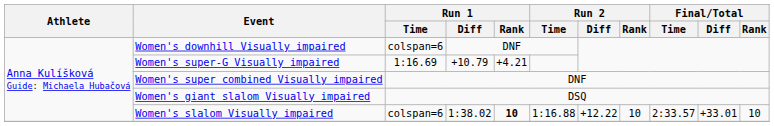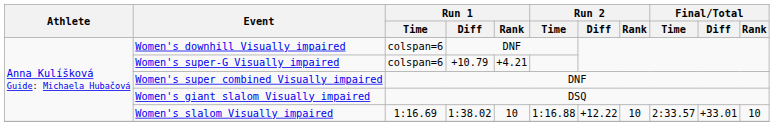(415, 63) 1:16.69 -> (415, 63) colspan=6
(415, 113) colspan=6 -> (415, 113) 1:16.69
(512, 113) bold -> (512, 113) normal
